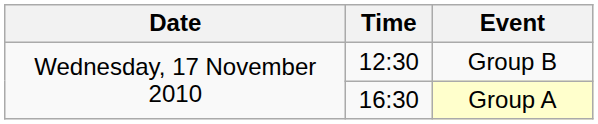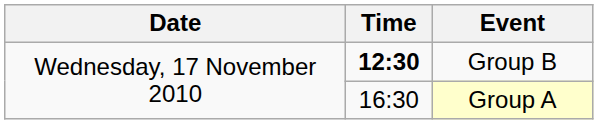(389, 61) normal -> (389, 61) bold
